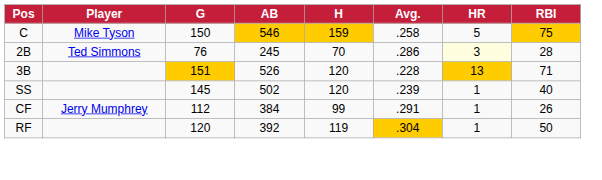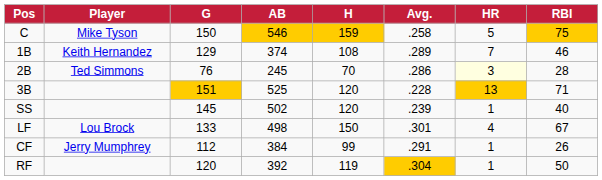+ row: (24, 52)
(269, 71) 526 -> (277, 90) 525
+ row: (24, 128)
